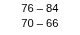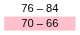(40, 23) no background -> (40, 23) pink background
